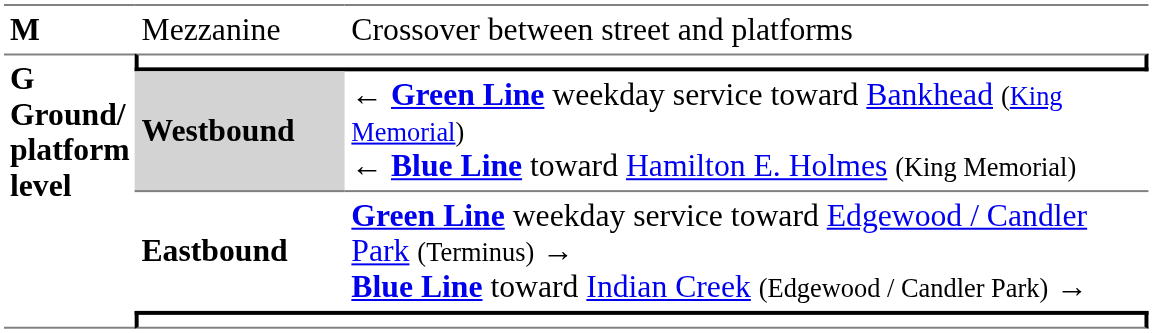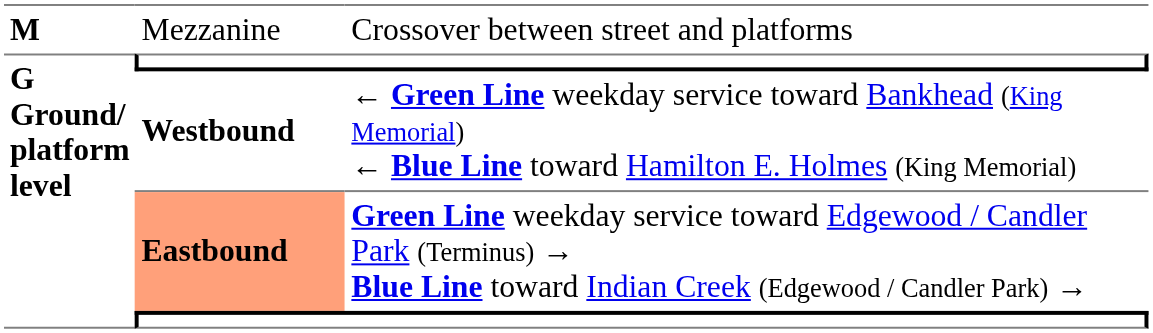(218, 130) lightgrey background -> (218, 130) no background
(215, 251) no background -> (215, 251) lightsalmon background
